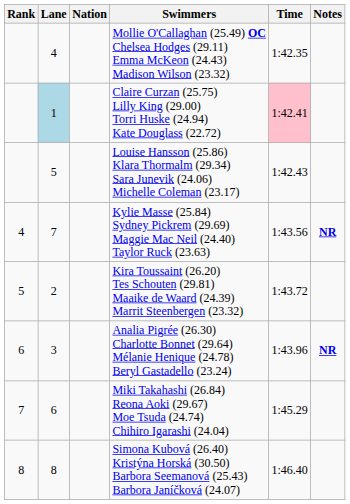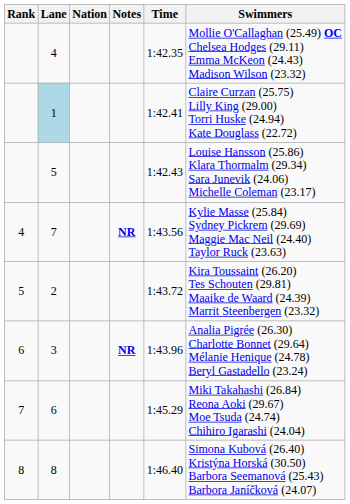columns swapped: (189, 14) <-> (328, 14)
(290, 112) pink background -> (165, 112) no background
